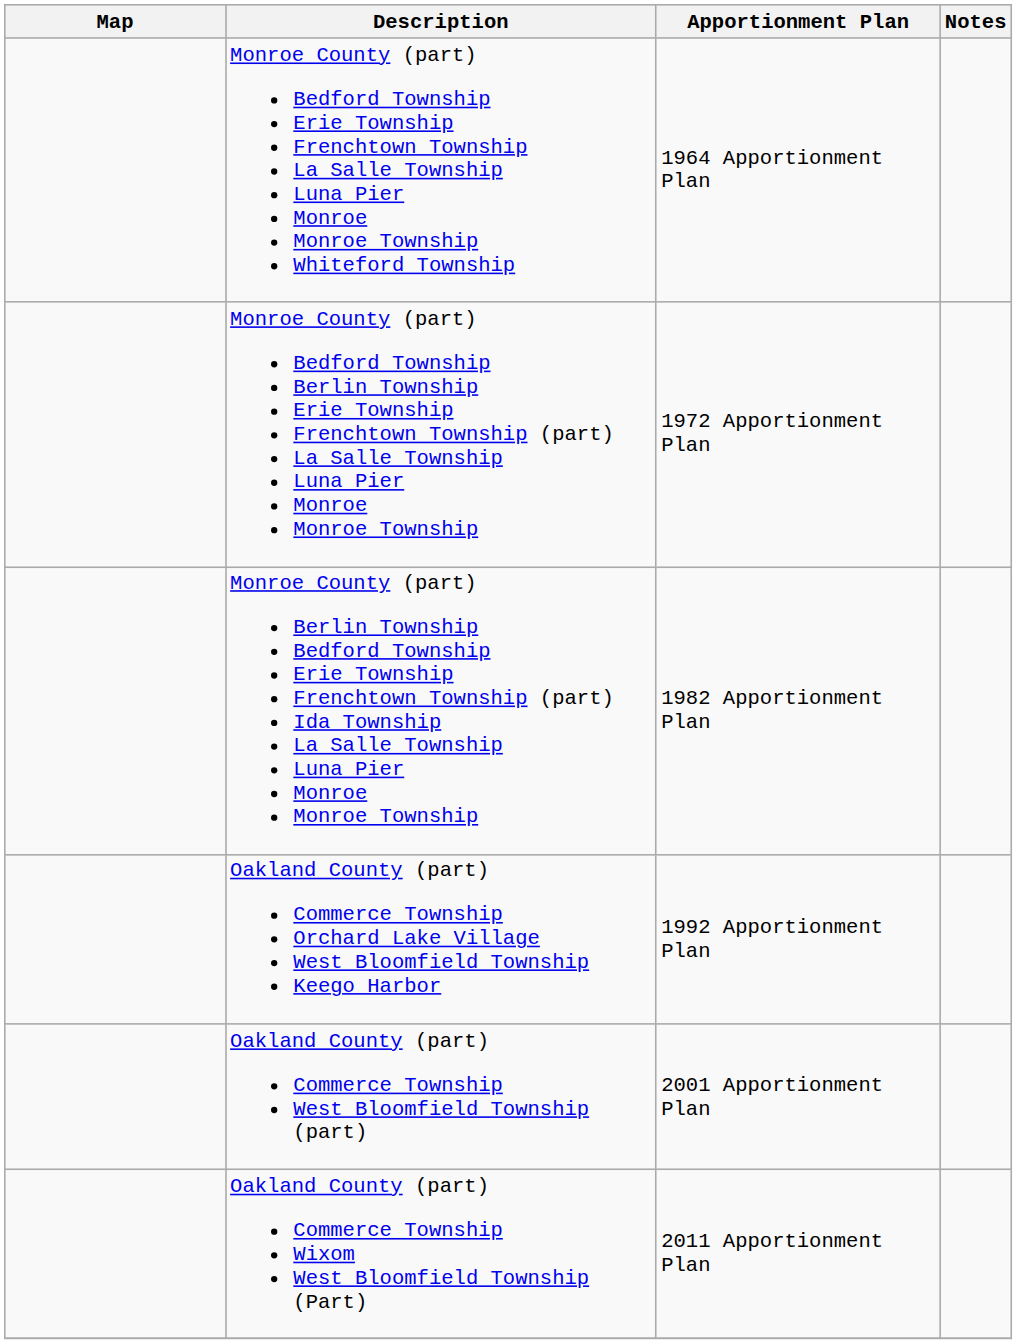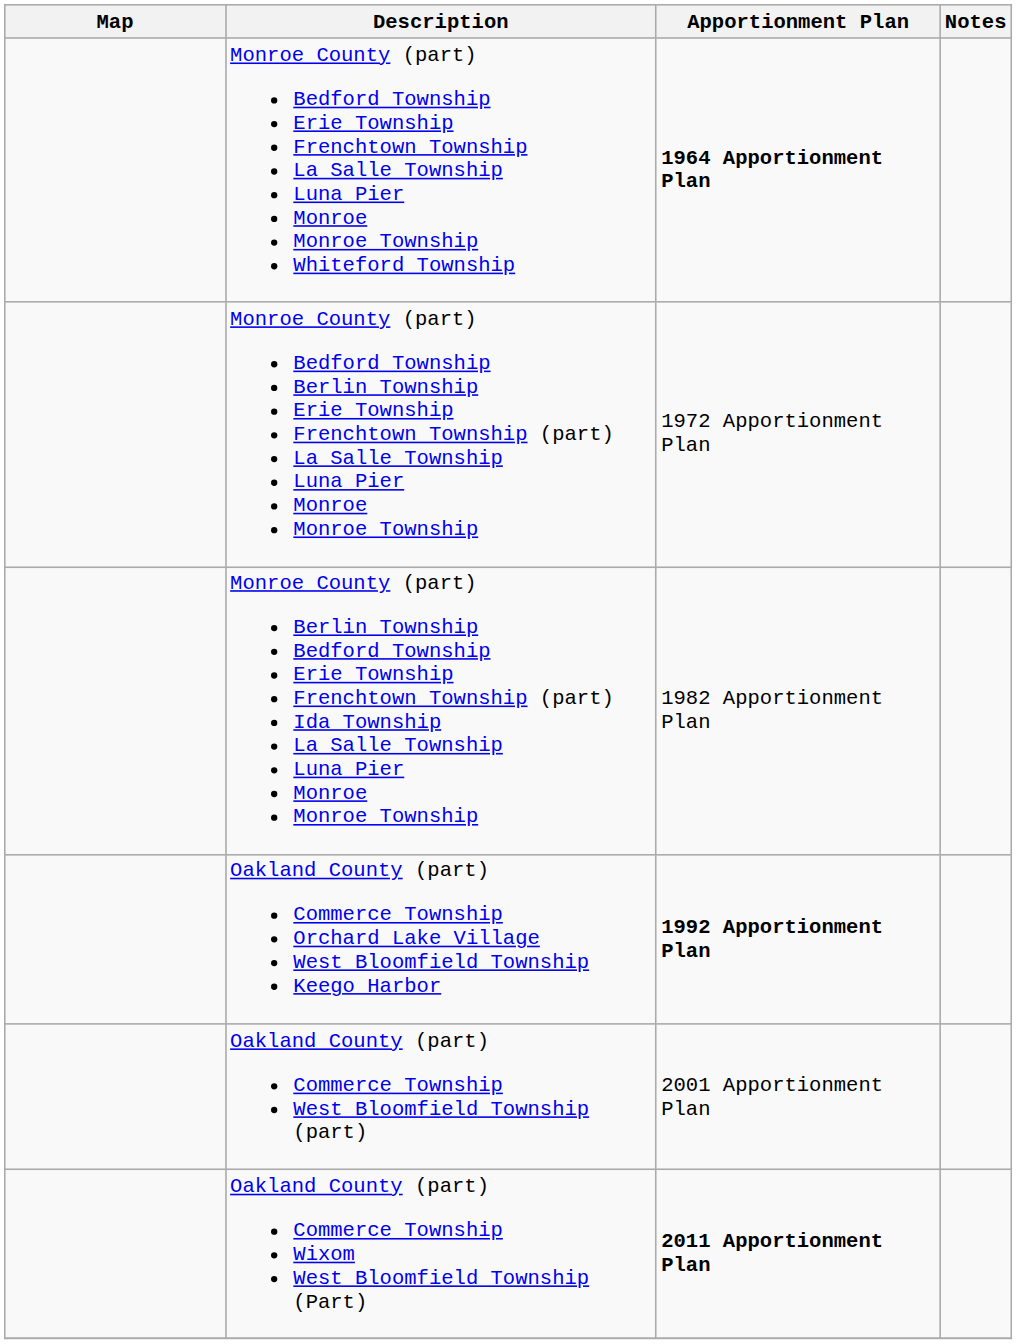(772, 170) normal -> (772, 170) bold
(772, 939) normal -> (772, 939) bold
(772, 1254) normal -> (772, 1254) bold
